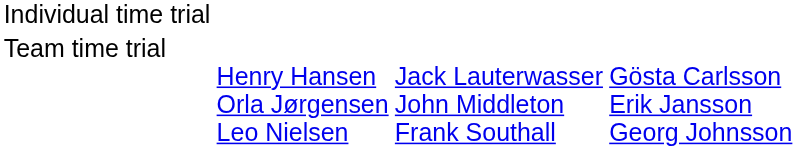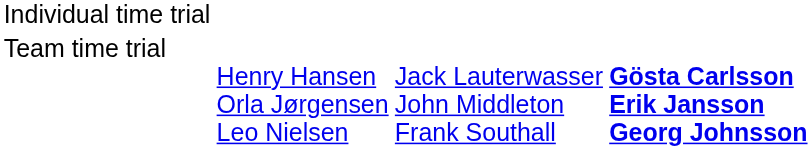(701, 104) normal -> (708, 104) bold
